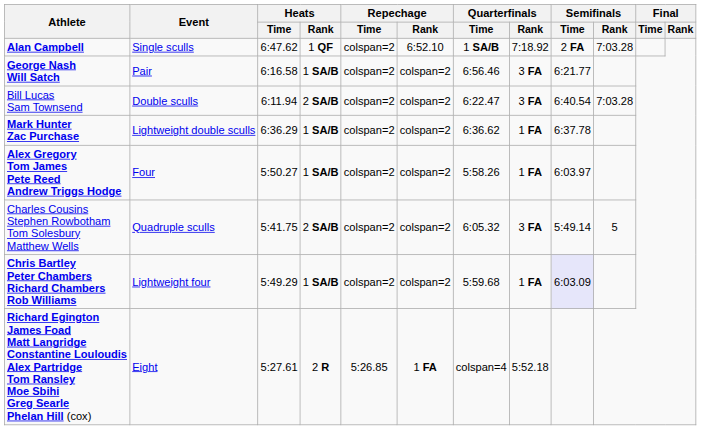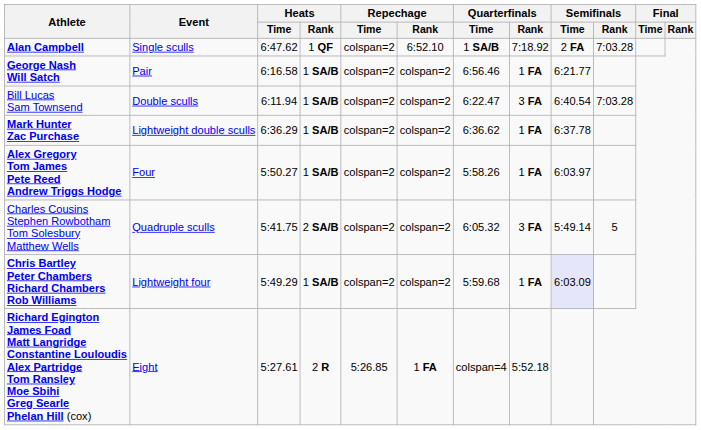(530, 71) 3 FA -> (530, 71) 1 FA
(321, 101) 2 SA/B -> (321, 101) 1 SA/B
